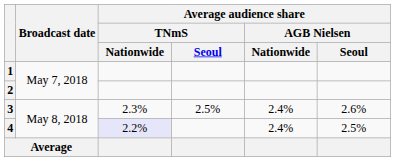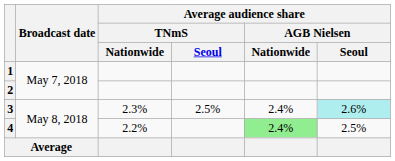(354, 109) no background -> (354, 109) paleturquoise background
(135, 128) lavender background -> (135, 128) no background
(281, 128) no background -> (281, 128) lightgreen background
